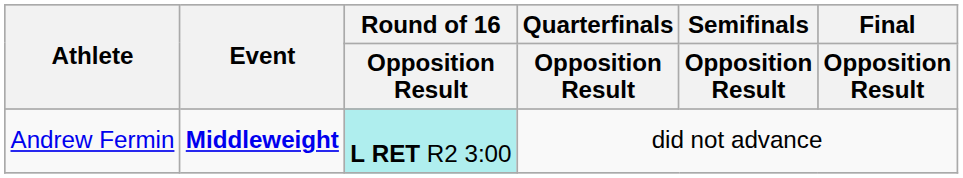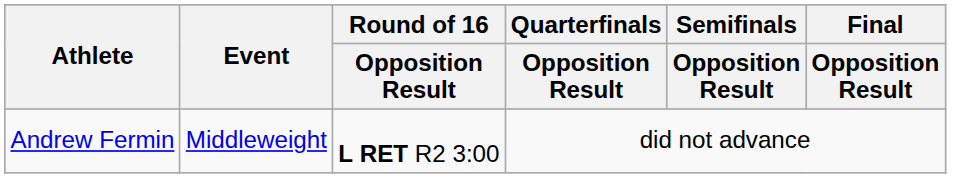(262, 141) bold -> (256, 141) normal
(431, 155) paleturquoise background -> (419, 155) no background
